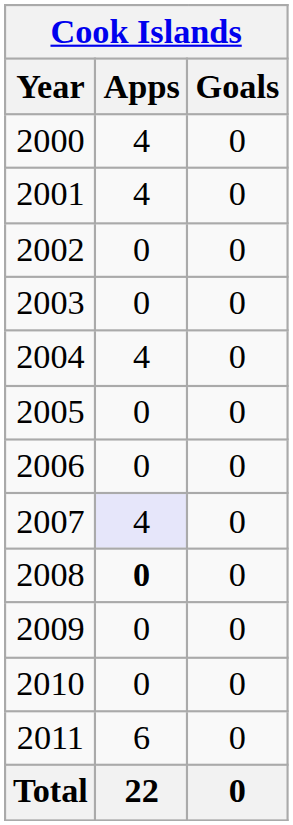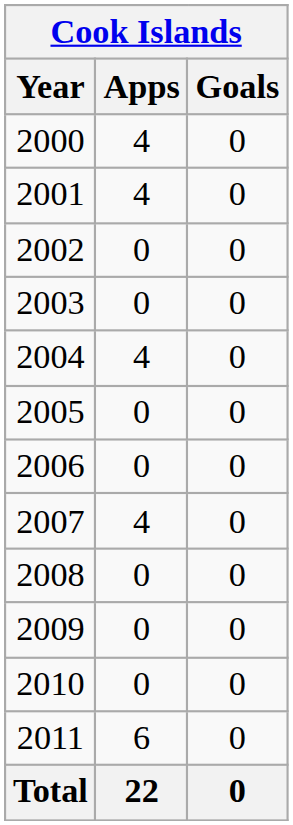(142, 520) lavender background -> (142, 520) no background
(142, 574) bold -> (142, 574) normal
